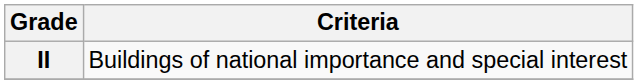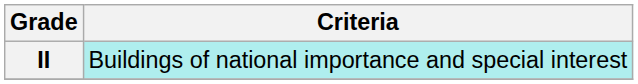(358, 60) no background -> (358, 60) paleturquoise background
